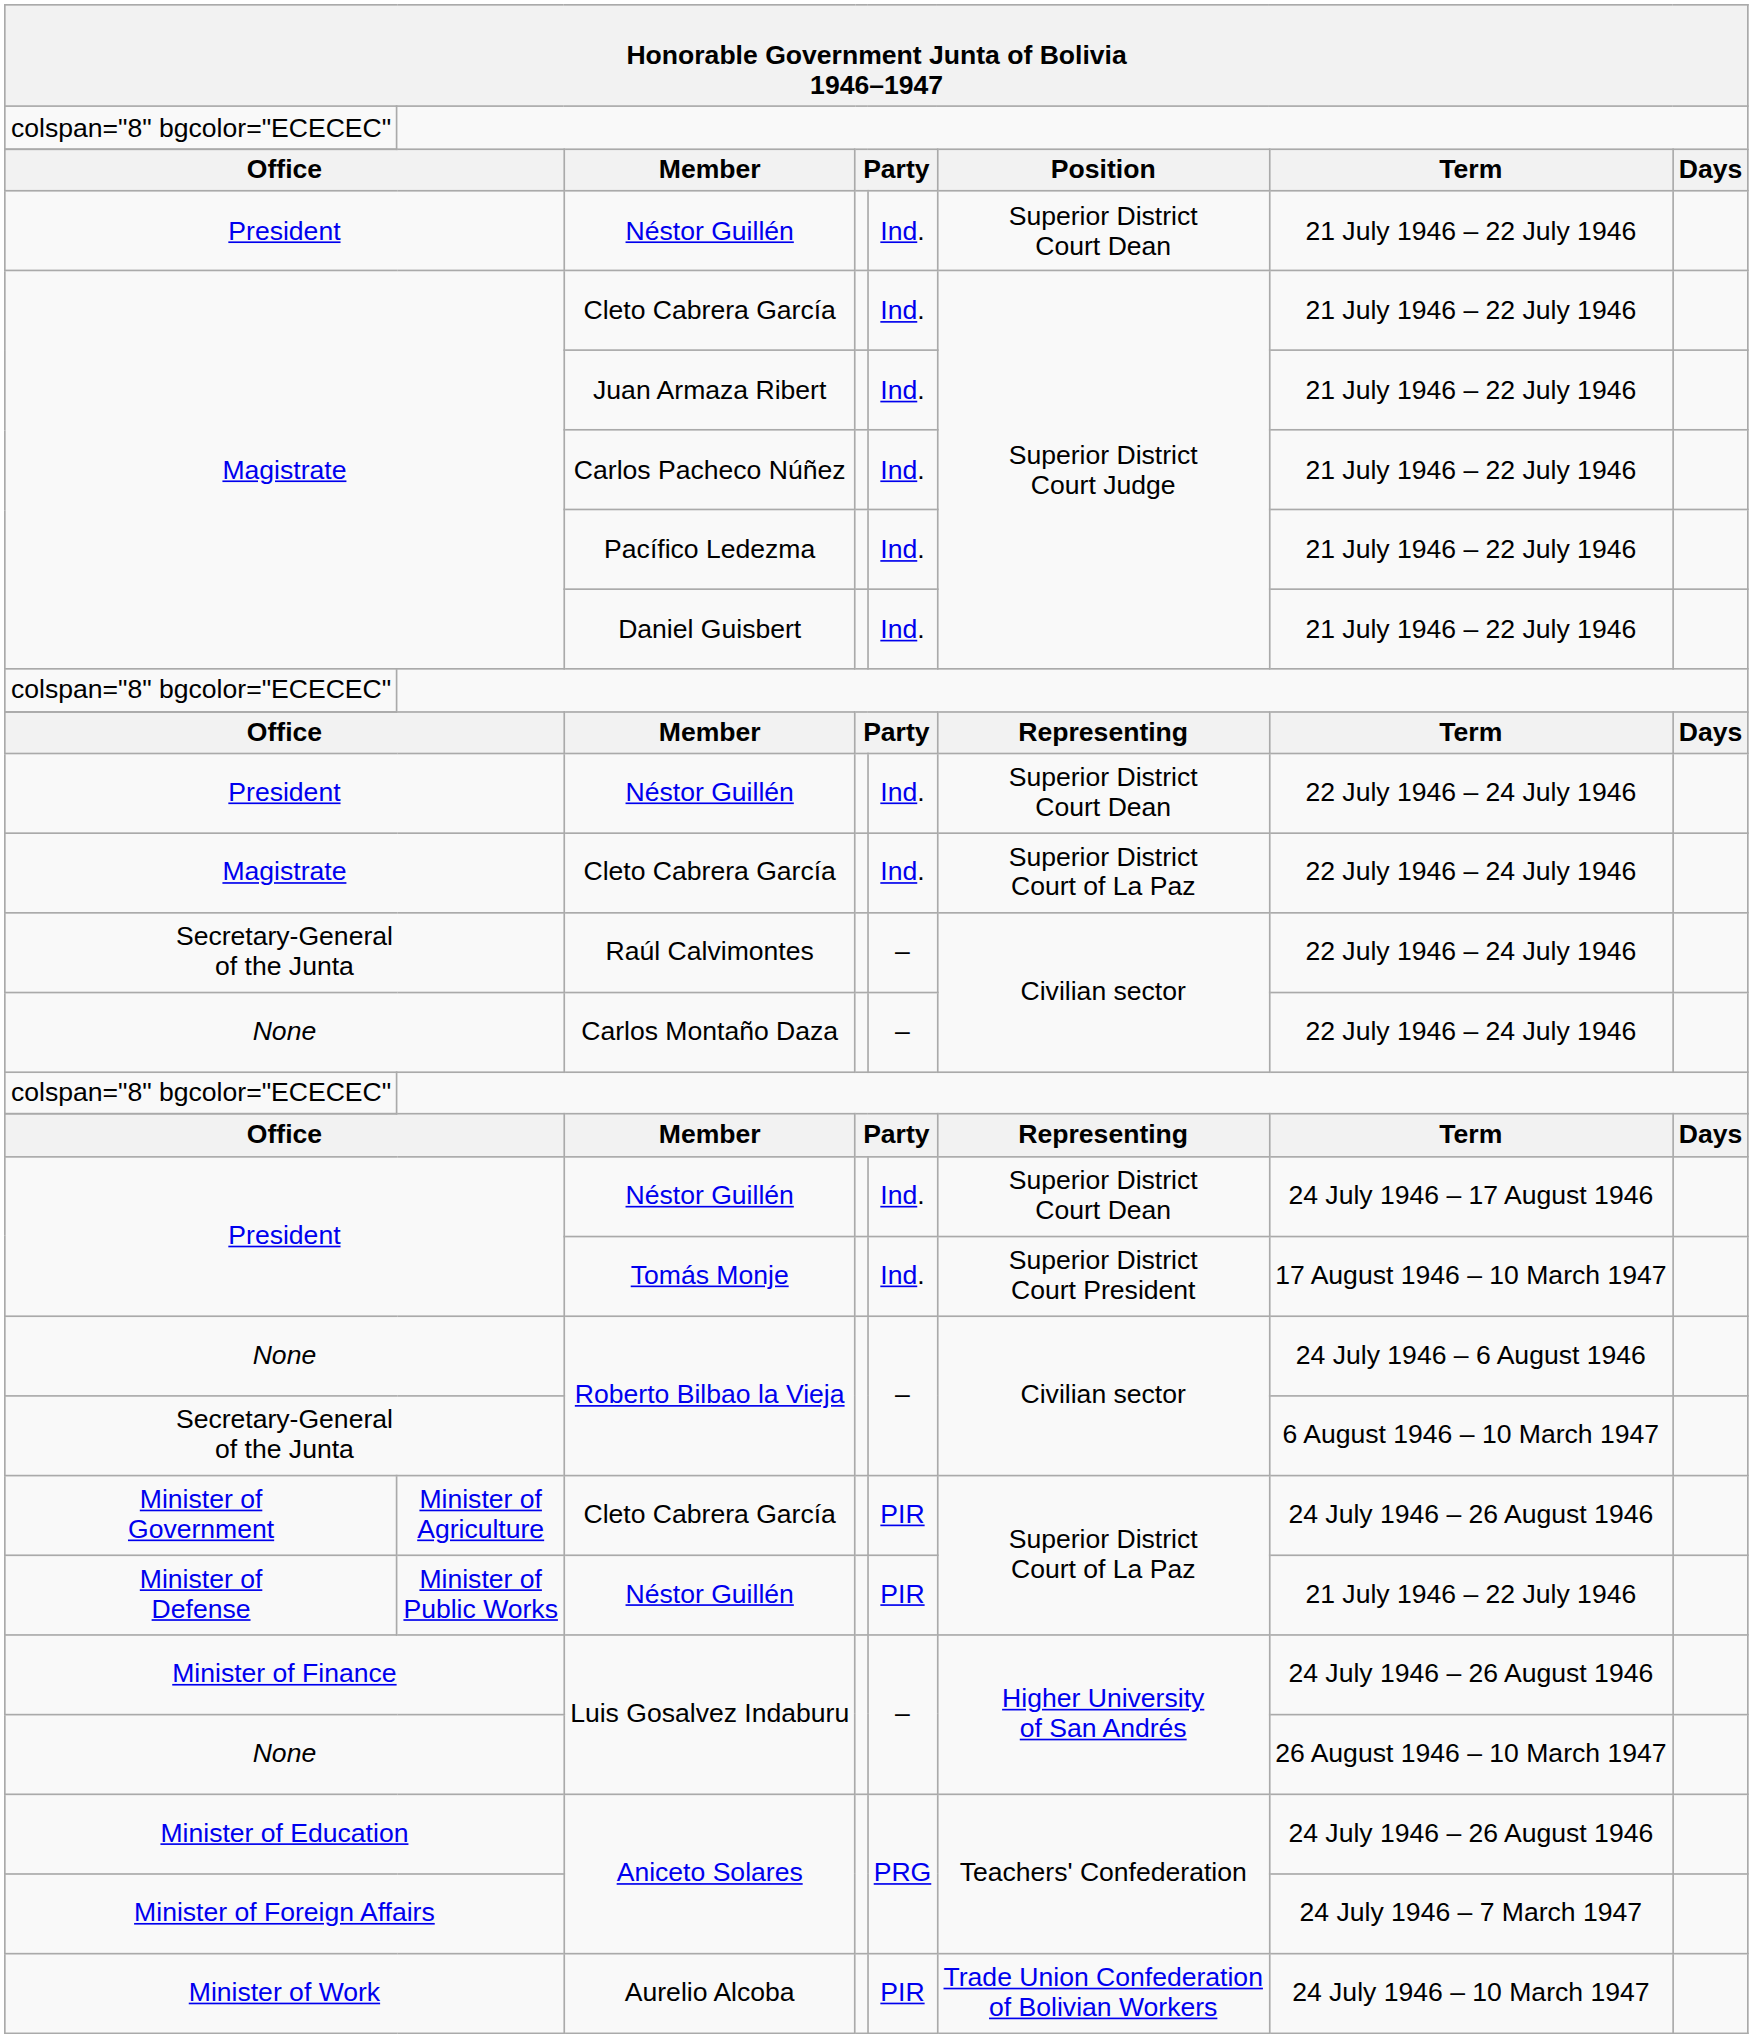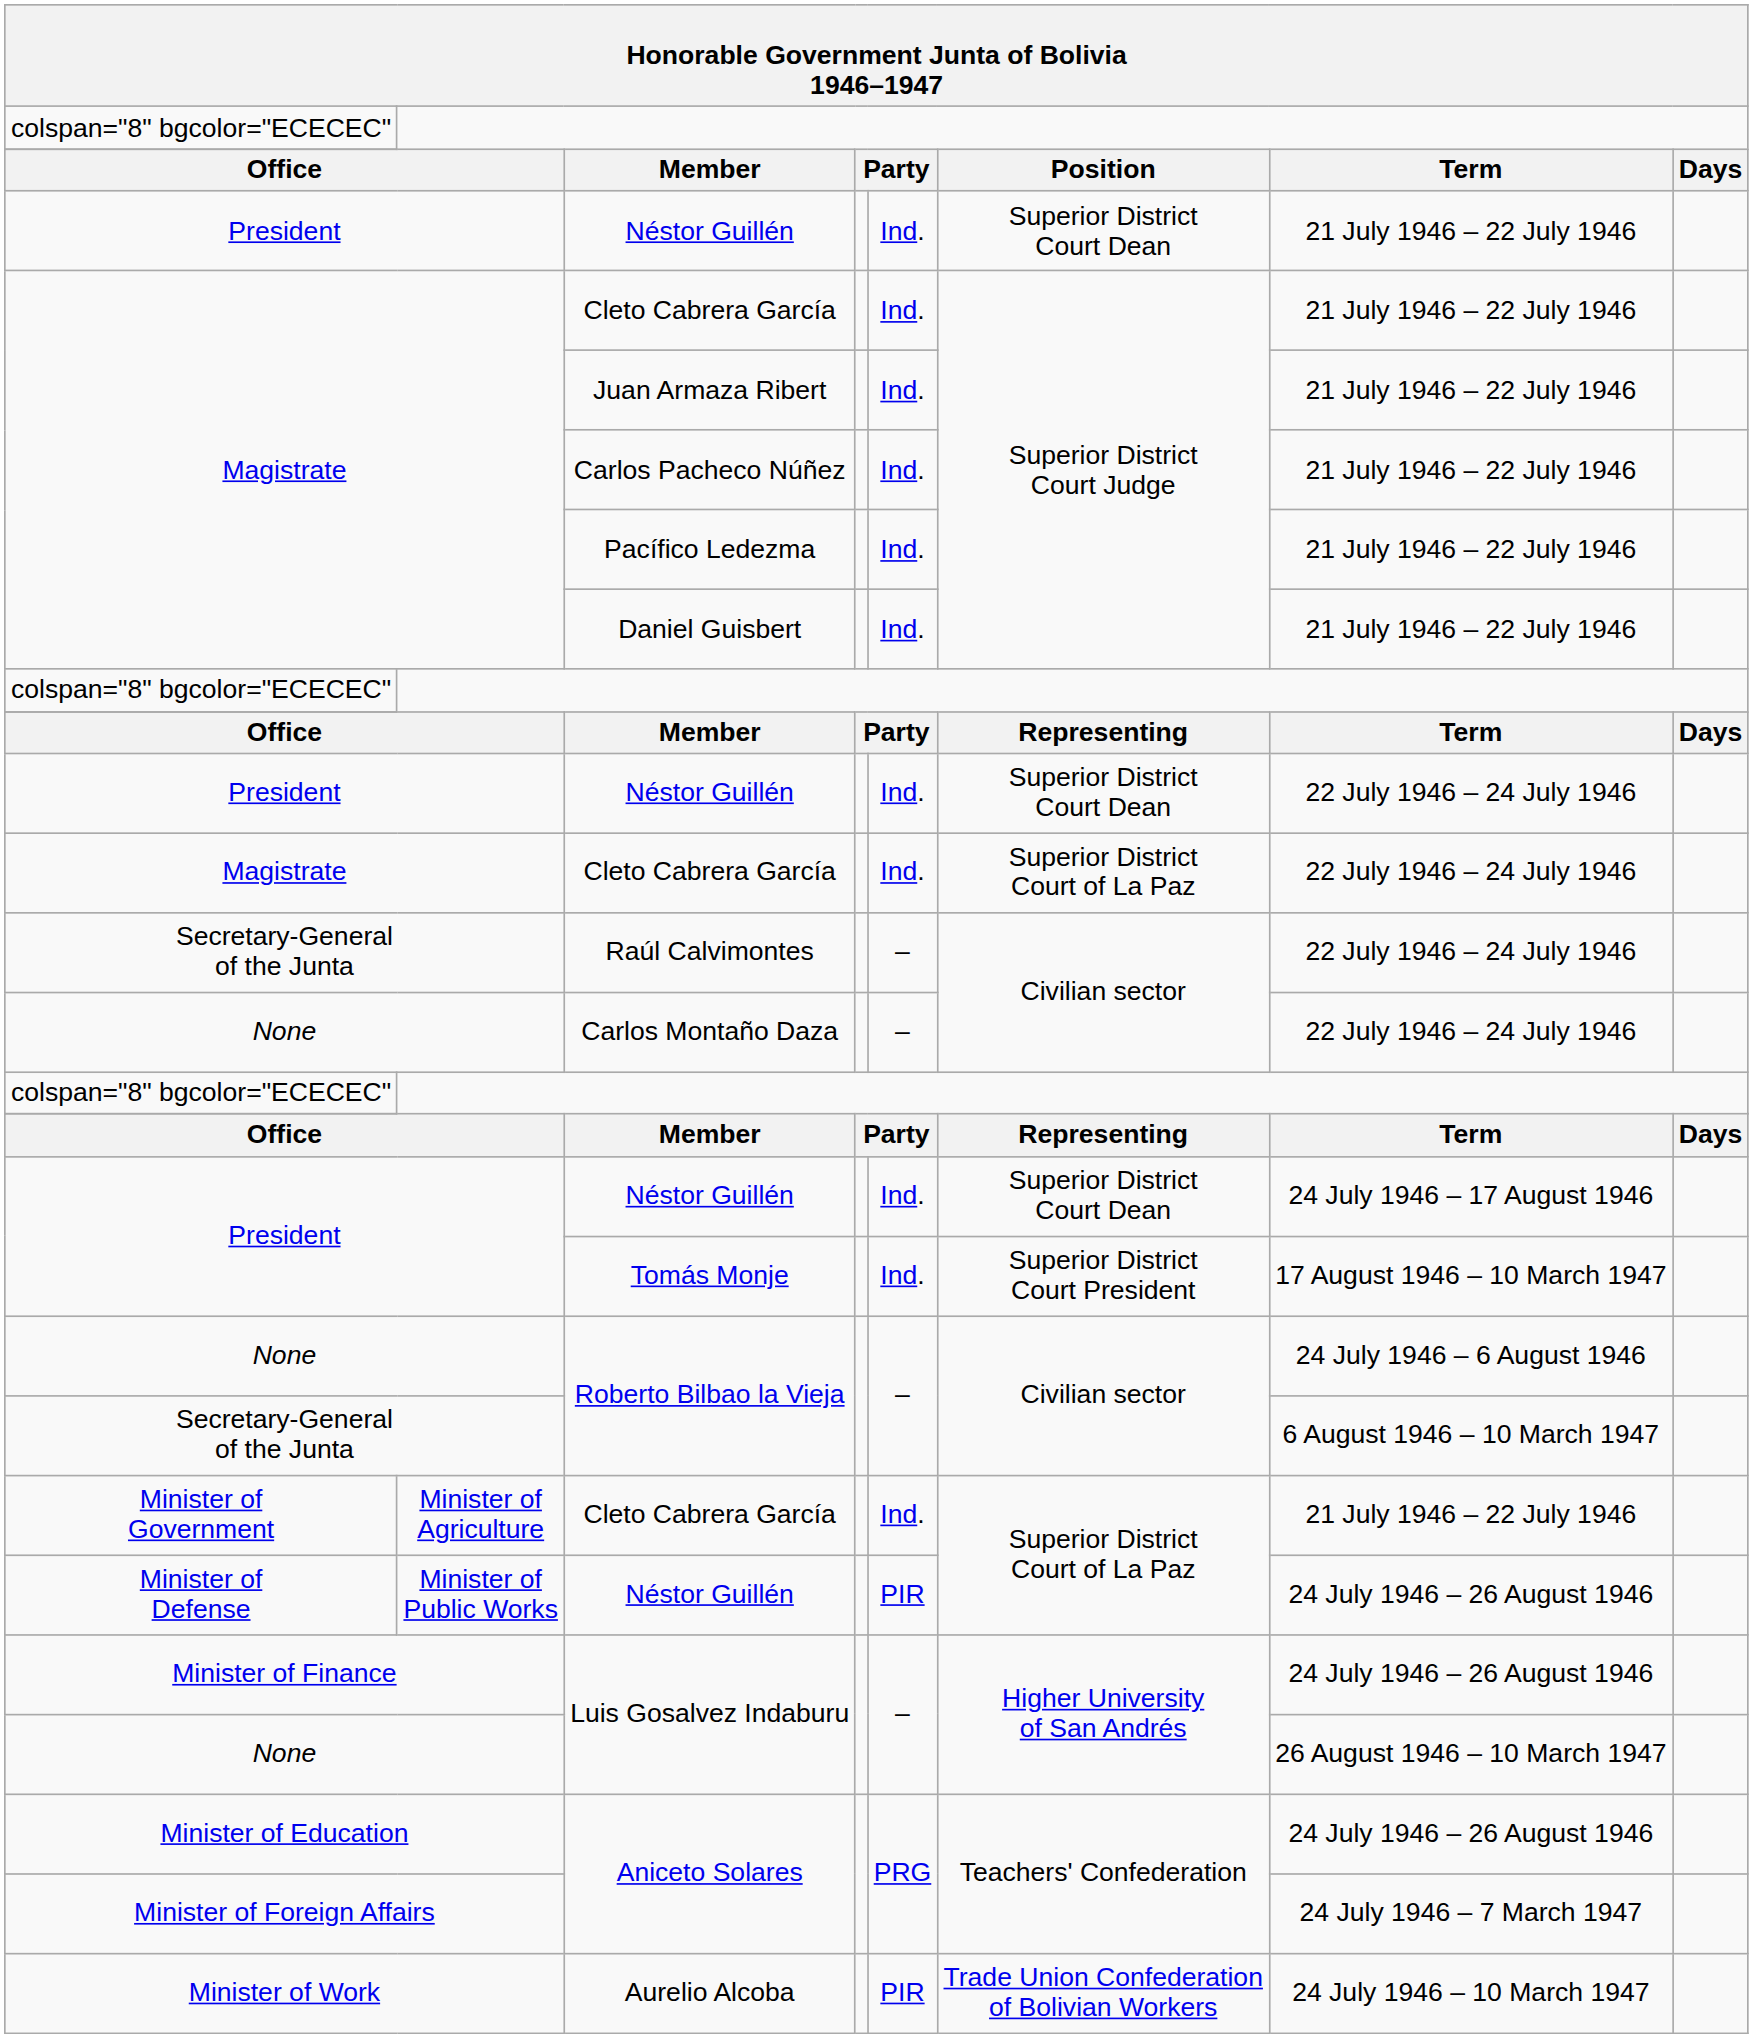(902, 1514) PIR -> (902, 1514) Ind.
(1471, 1514) 24 July 1946 – 26 August 1946 -> (1471, 1514) 21 July 1946 – 22 July 1946
(1471, 1594) 21 July 1946 – 22 July 1946 -> (1471, 1594) 24 July 1946 – 26 August 1946
